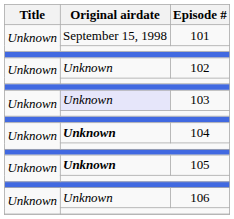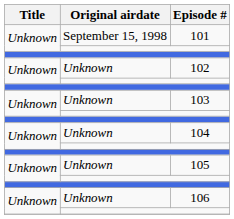(88, 100) lavender background -> (88, 100) no background
(89, 132) bold -> (88, 132) normal
(89, 165) bold -> (88, 165) normal
